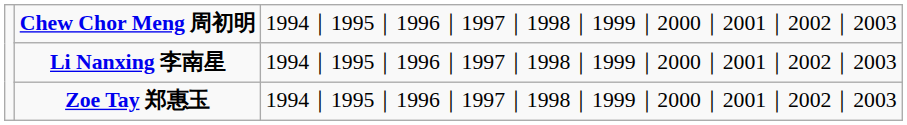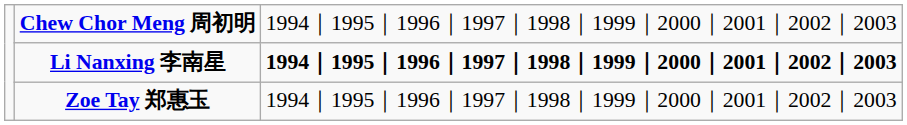(581, 61) normal -> (581, 61) bold
